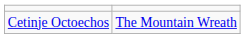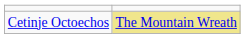(176, 22) no background -> (176, 22) khaki background
